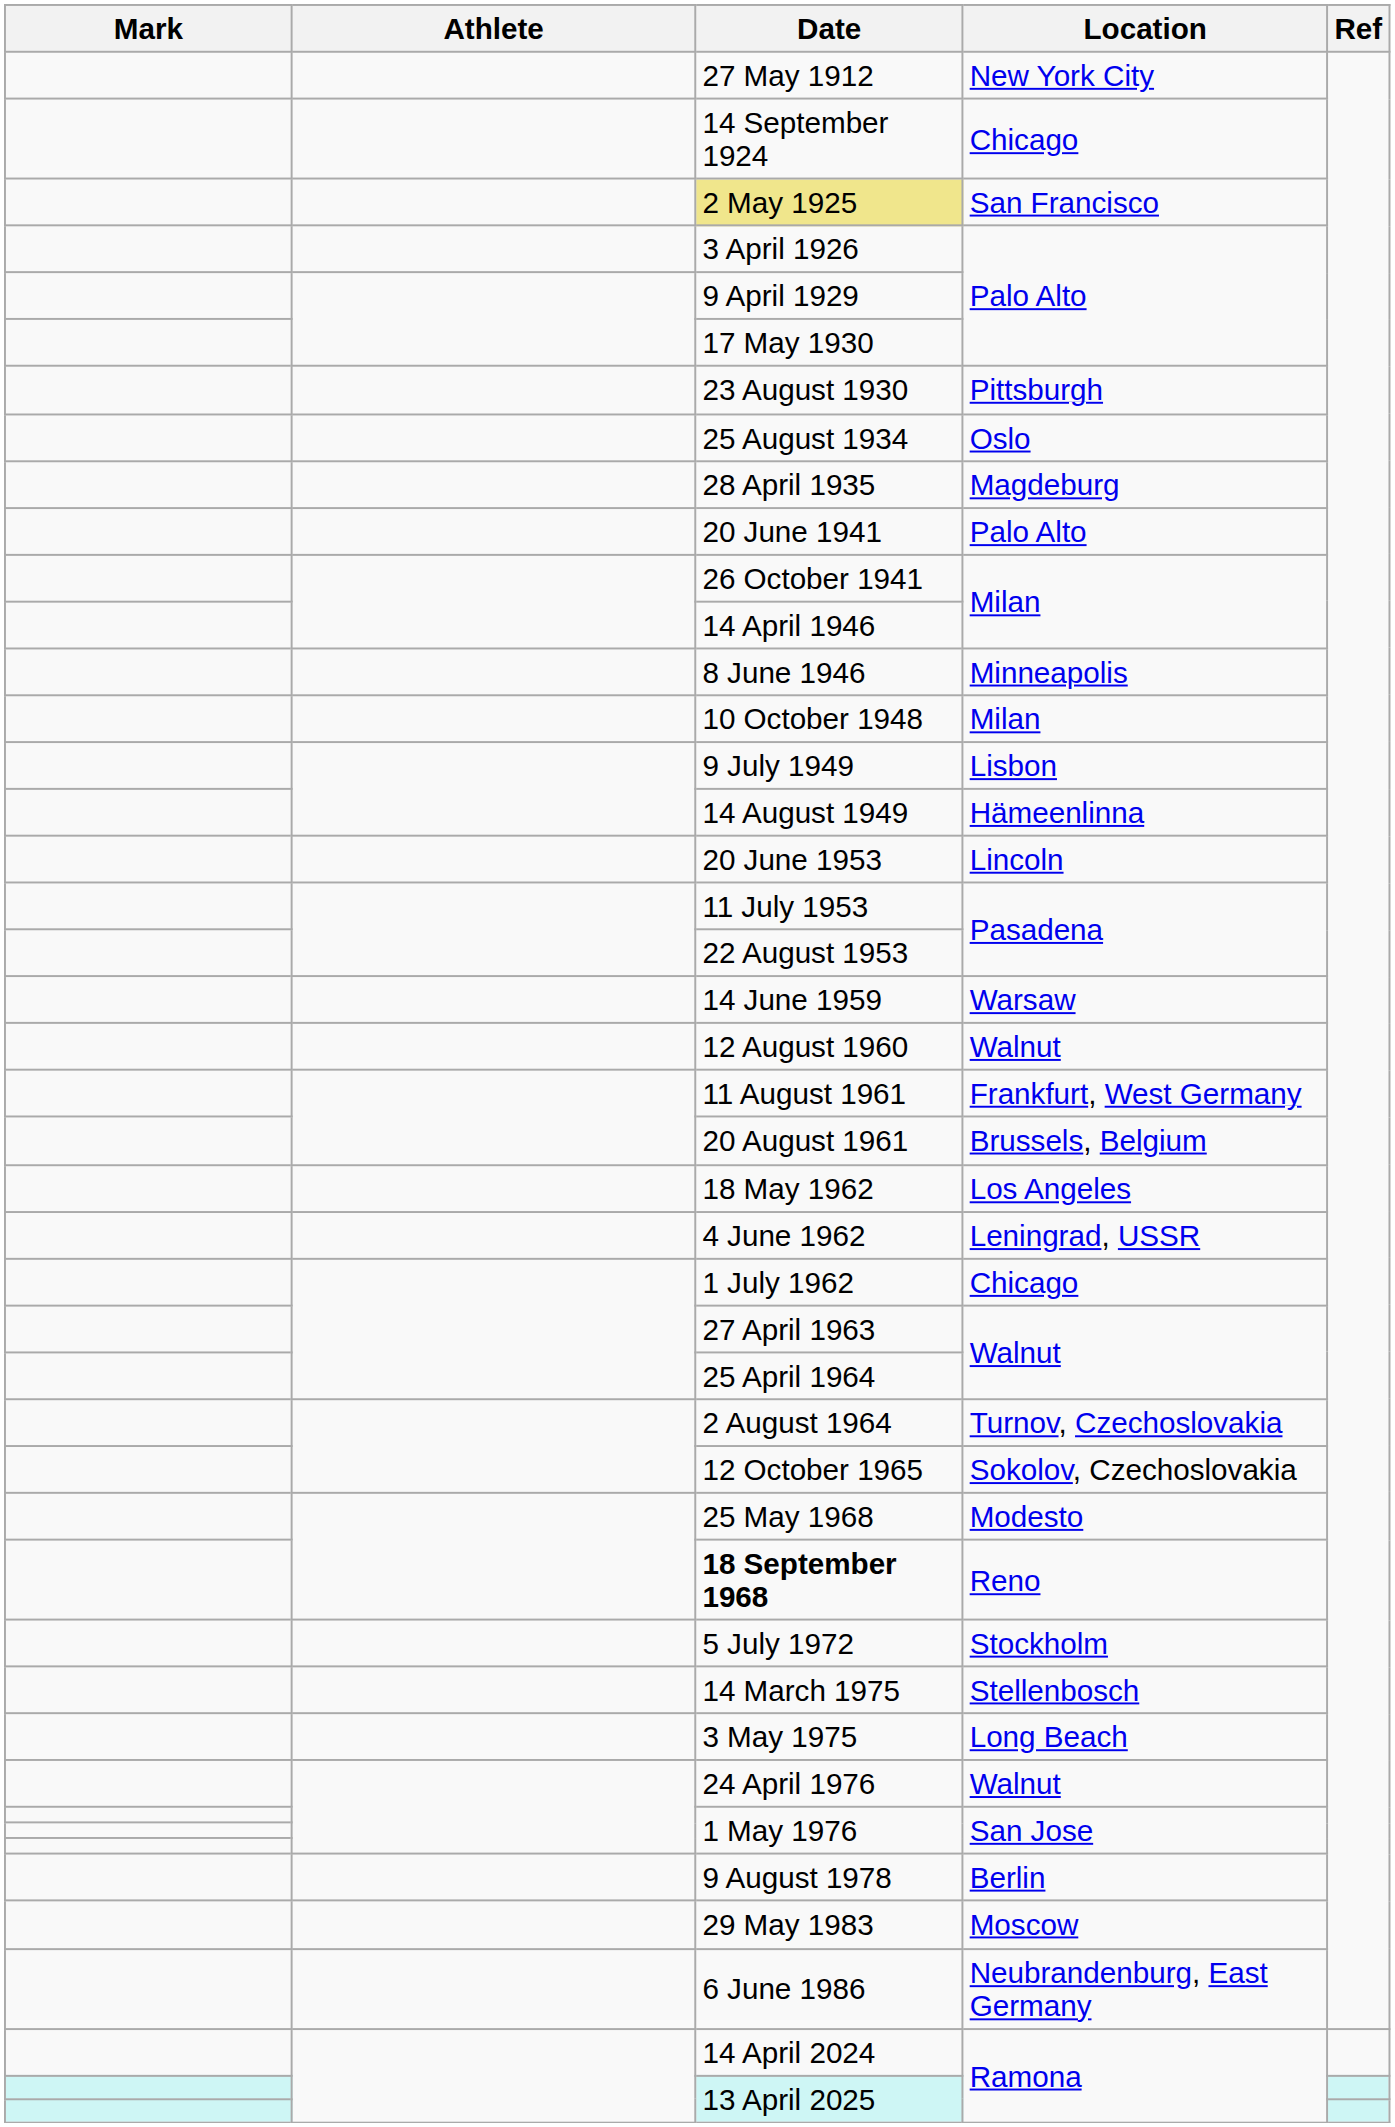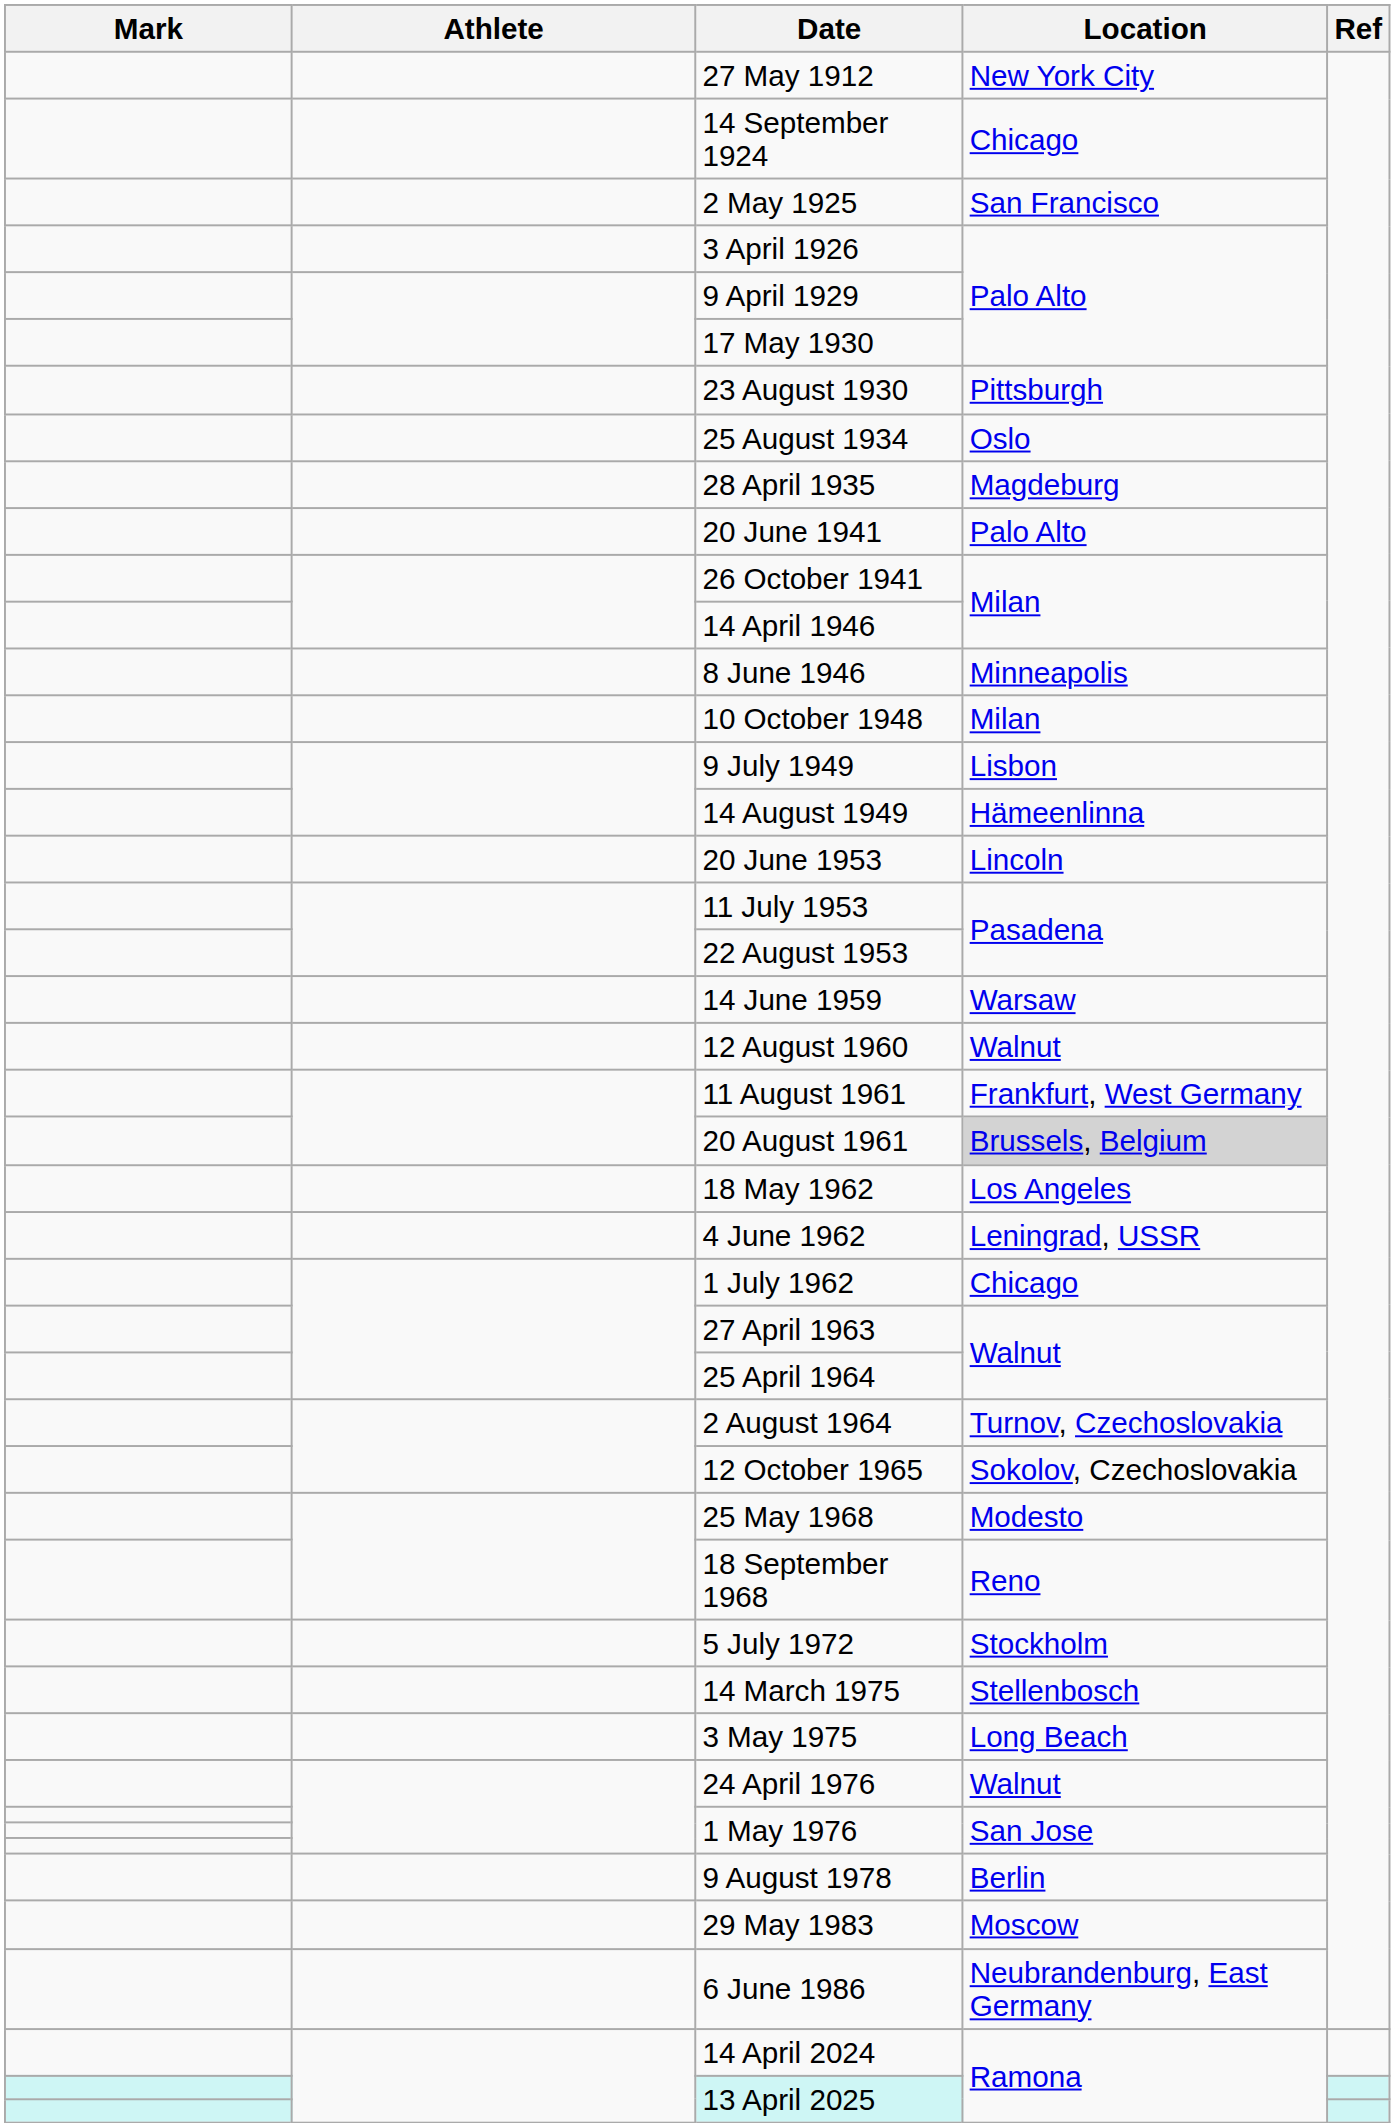(780, 203) khaki background -> (780, 203) no background
(1088, 1141) no background -> (1088, 1141) lightgrey background
(800, 1580) bold -> (795, 1580) normal
